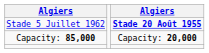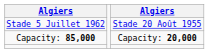(157, 24) bold -> (157, 24) normal
